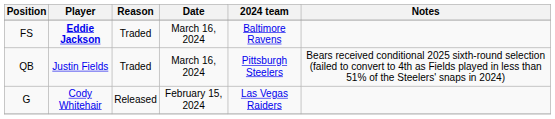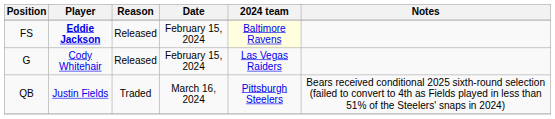(136, 34) Traded -> (136, 34) Released
(194, 34) March 16, 2024 -> (194, 34) February 15, 2024
(264, 34) no background -> (264, 34) lightyellow background
rows swapped: (27, 100) <-> (27, 67)
